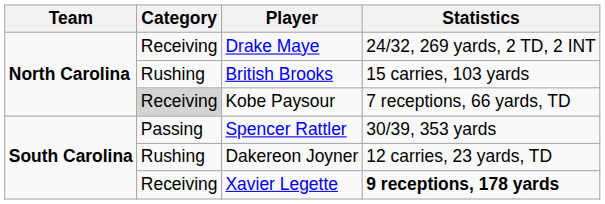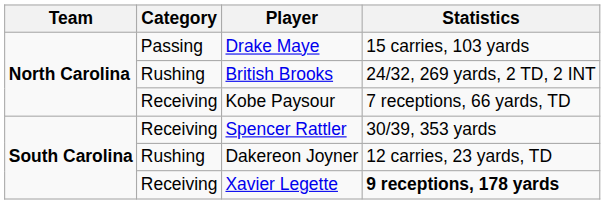(179, 46) Receiving -> (172, 46) Passing
(481, 46) 24/32, 269 yards, 2 TD, 2 INT -> (448, 46) 15 carries, 103 yards
(448, 74) 15 carries, 103 yards -> (481, 74) 24/32, 269 yards, 2 TD, 2 INT
(179, 101) lightgrey background -> (179, 101) no background
(172, 129) Passing -> (179, 129) Receiving
